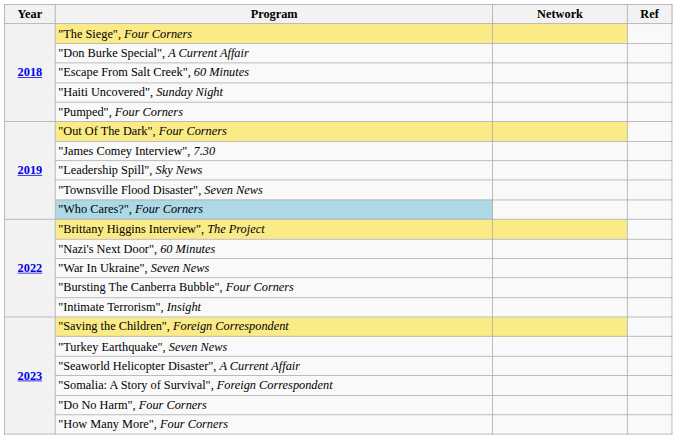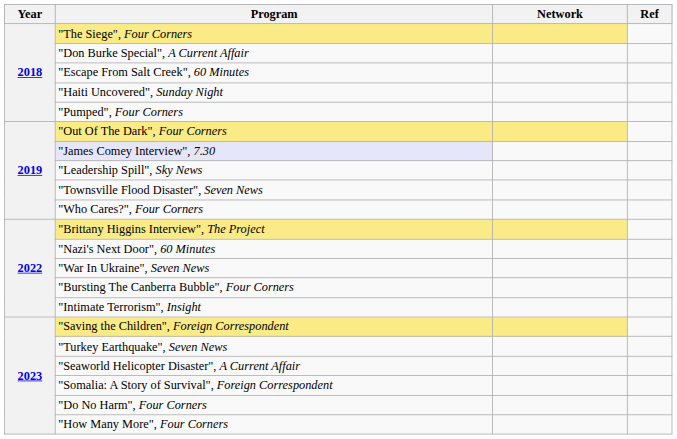(137, 151) no background -> (137, 151) lavender background
(131, 209) lightblue background -> (131, 209) no background
